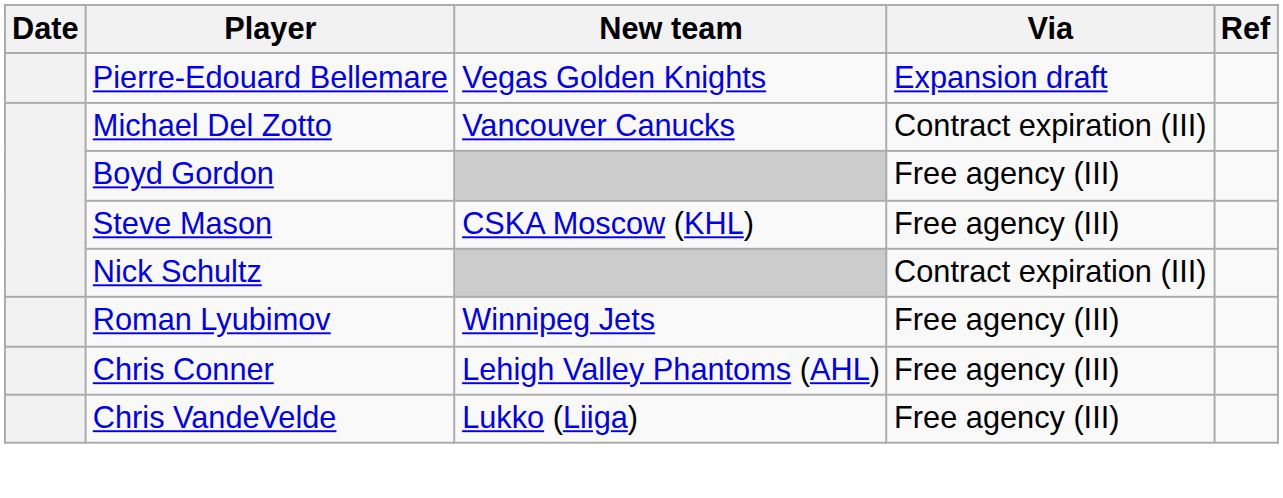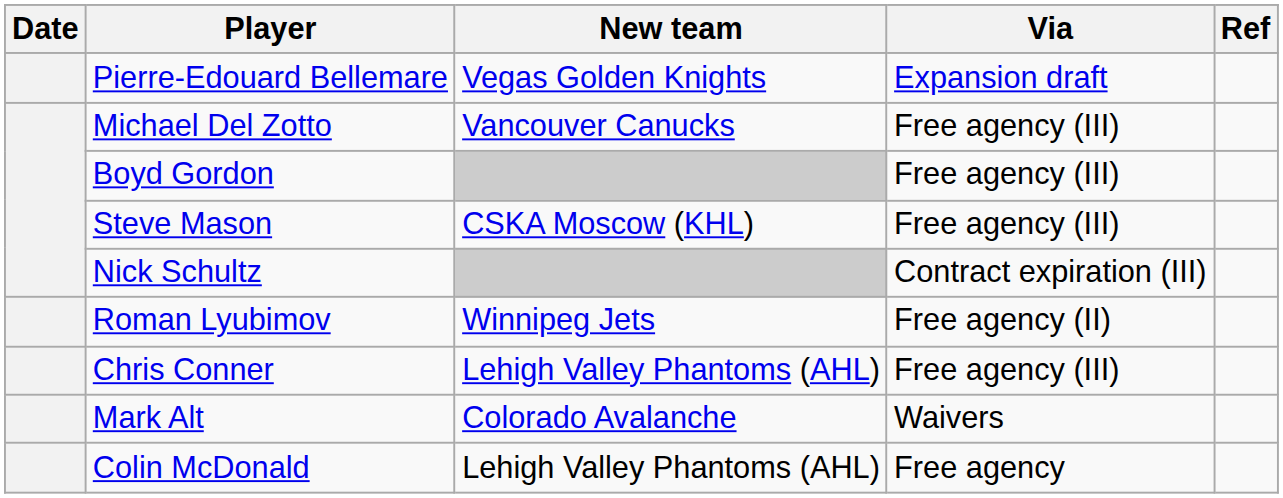(1050, 126) Contract expiration (III) -> (1007, 126) Free agency (III)
(1007, 321) Free agency (III) -> (1003, 321) Free agency (II)
- row: (215, 418)
+ row: (148, 418)
+ row: (201, 467)
